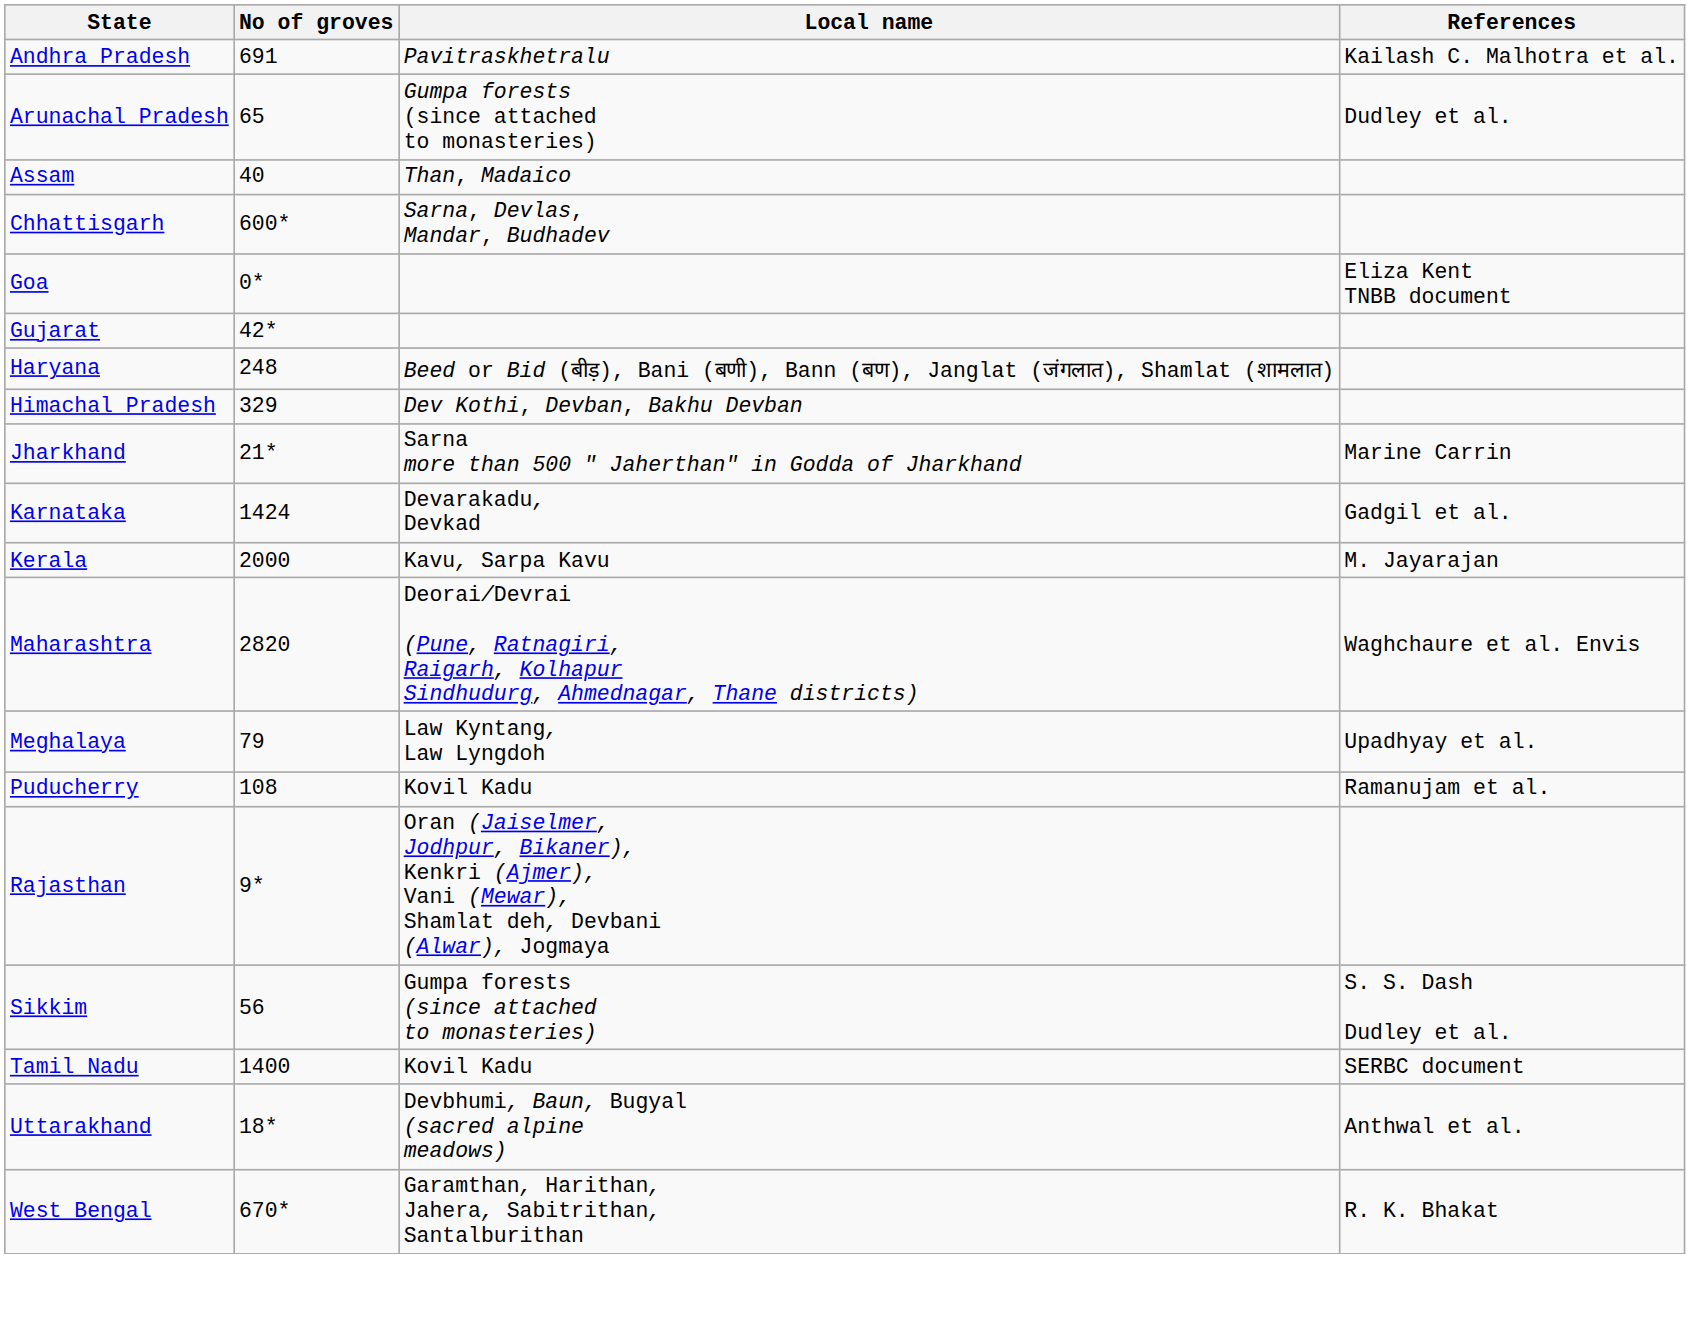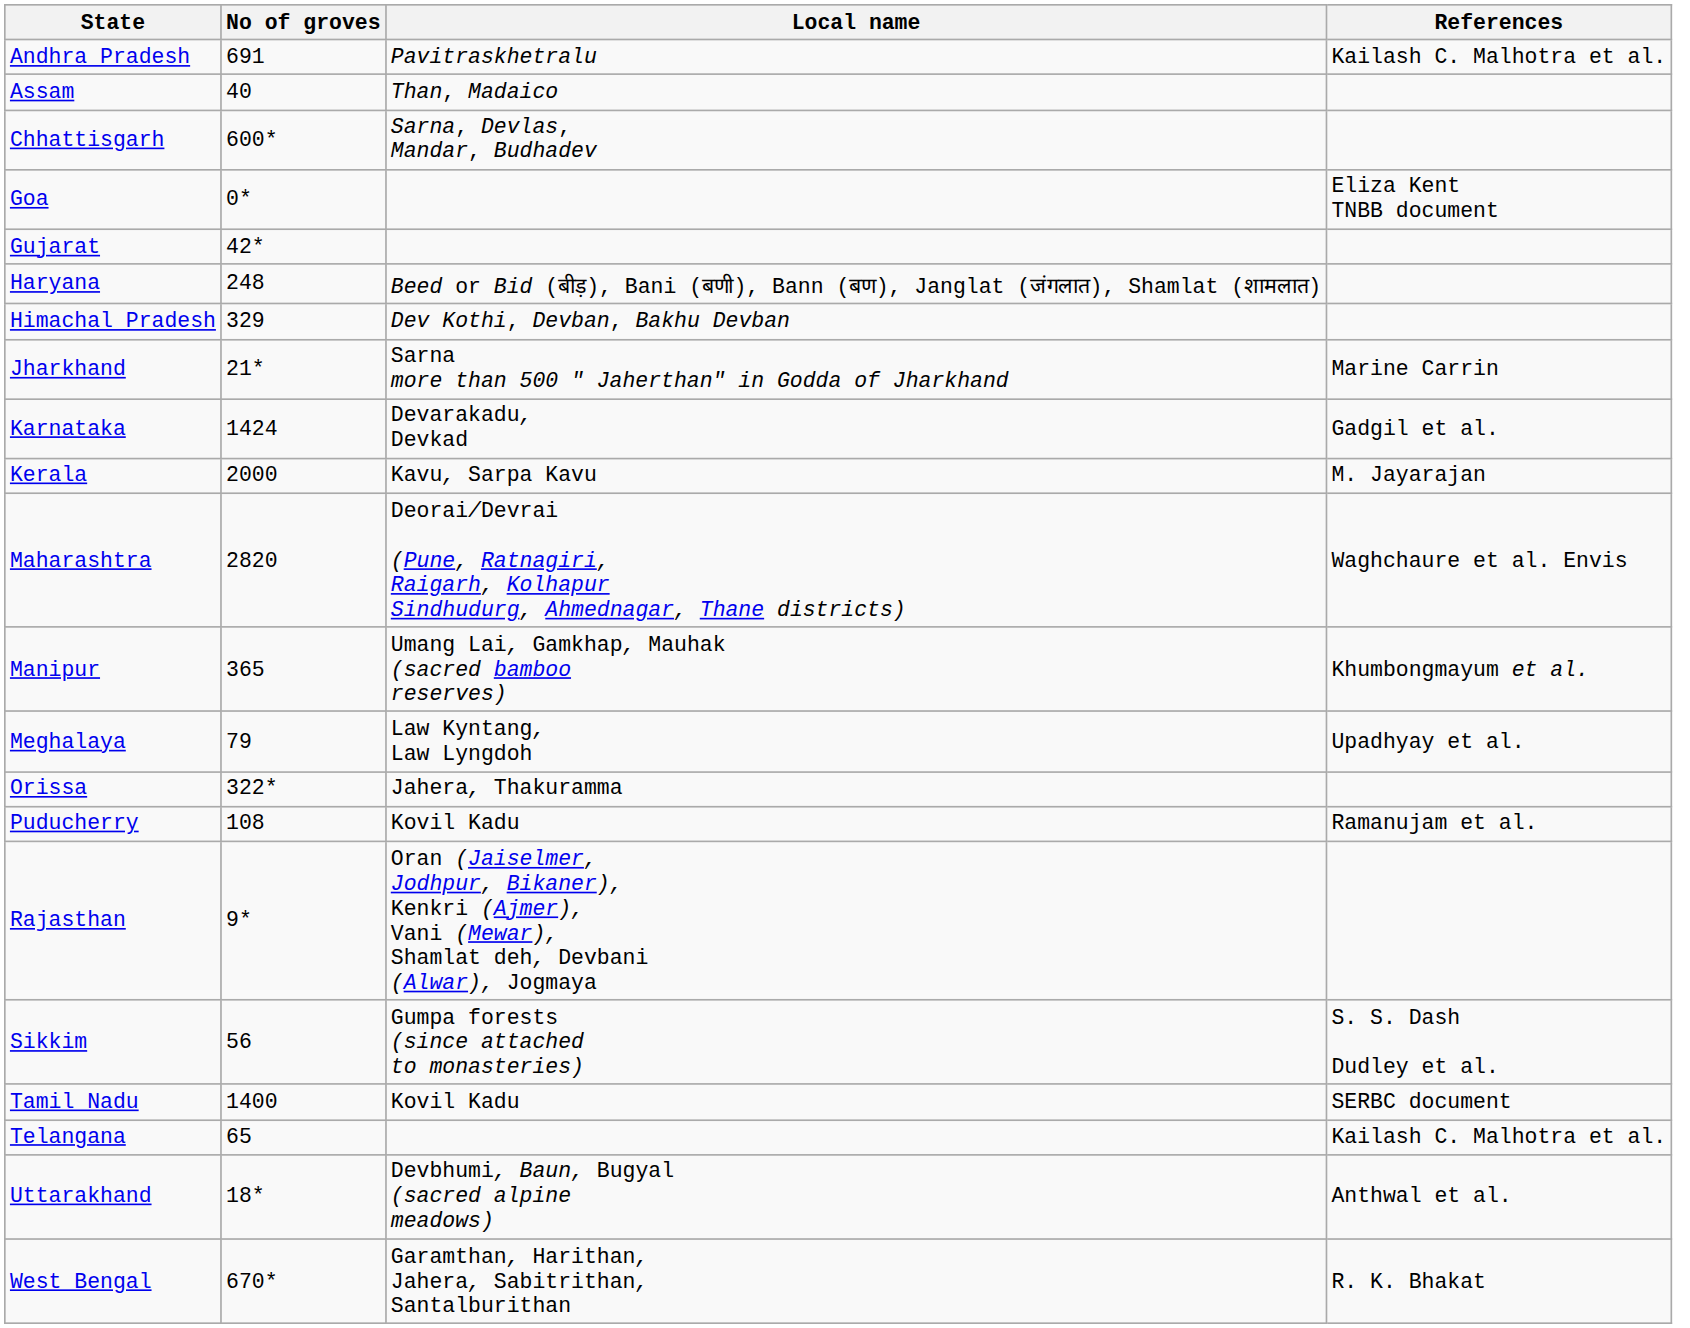- row: (119, 117)
+ row: (55, 670)
+ row: (49, 789)
+ row: (68, 1137)
